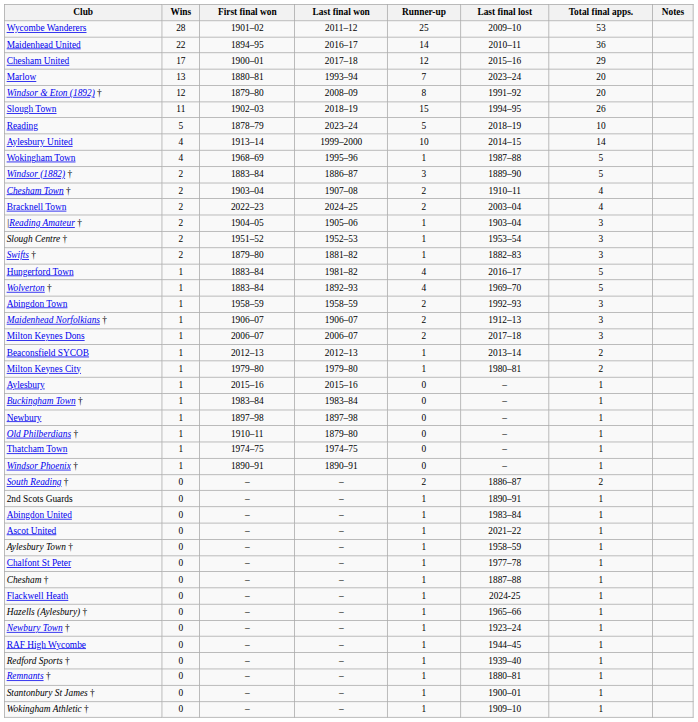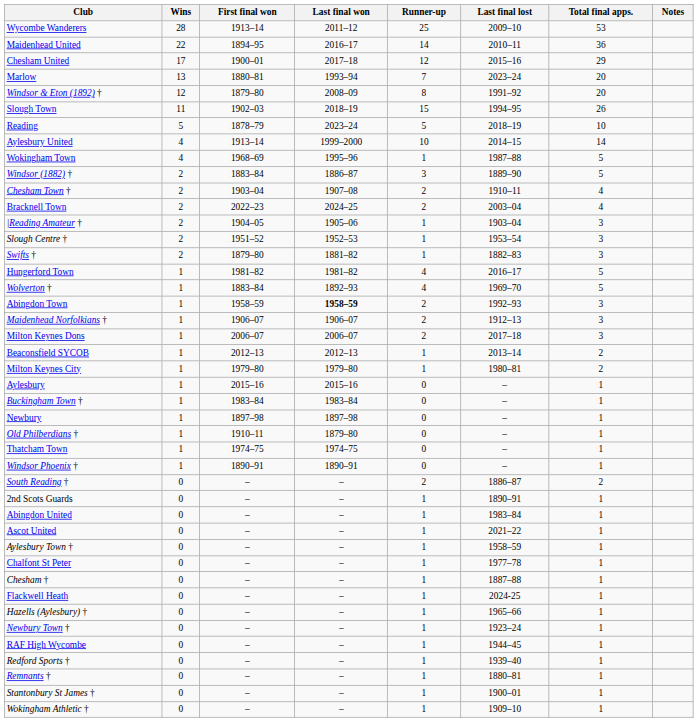(247, 28) 1901–02 -> (247, 28) 1913–14
(247, 271) 1883–84 -> (247, 271) 1981–82
(341, 304) normal -> (341, 304) bold
